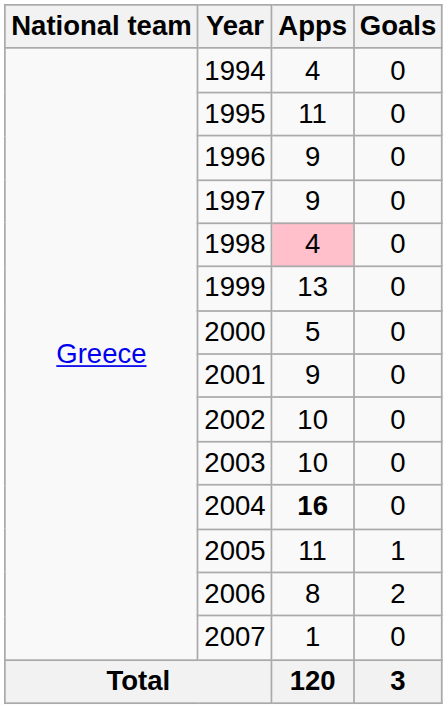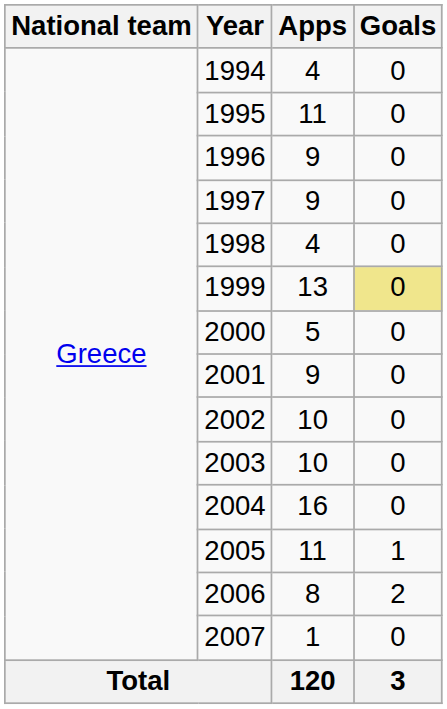(313, 244) pink background -> (313, 244) no background
(398, 288) no background -> (398, 288) khaki background
(313, 506) bold -> (313, 506) normal
